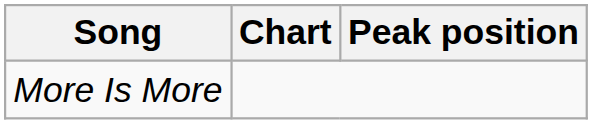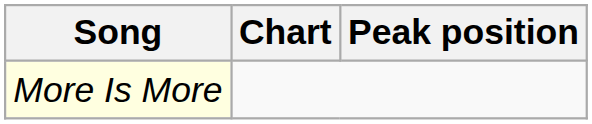(118, 88) no background -> (118, 88) lightyellow background
